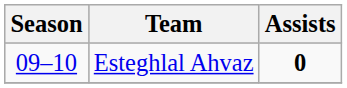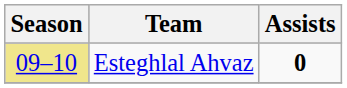(46, 62) no background -> (46, 62) khaki background
